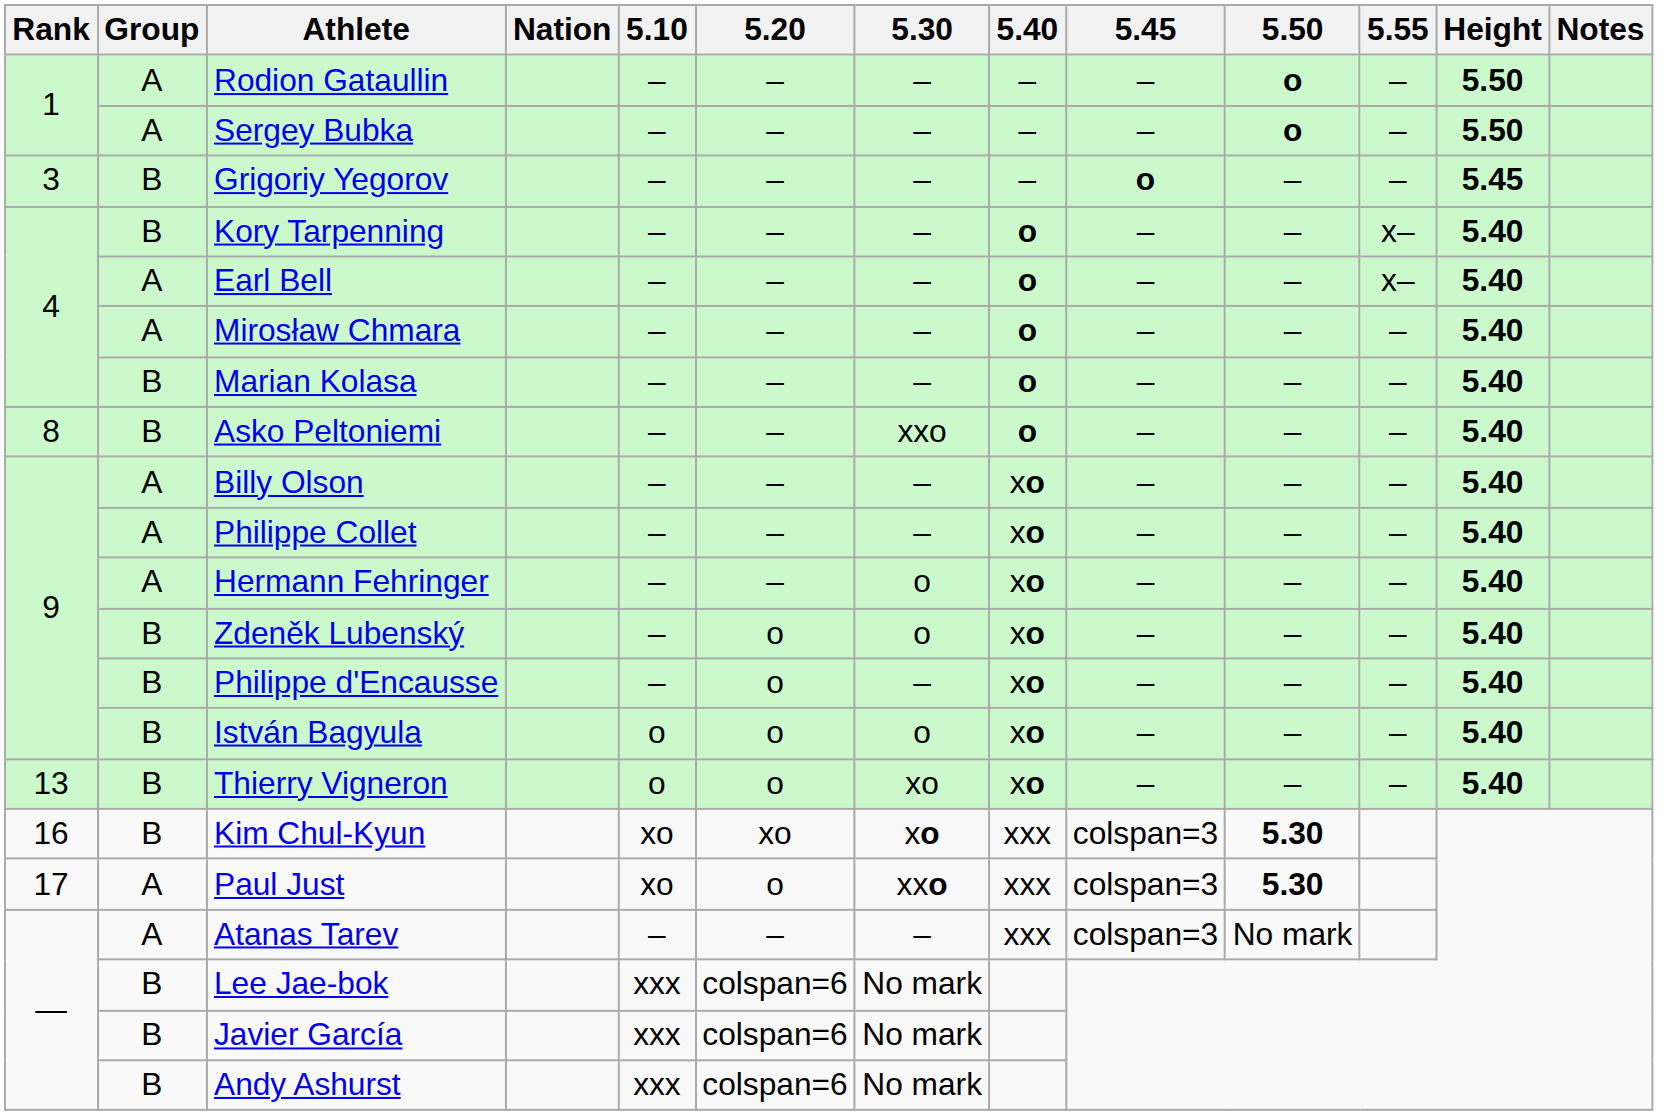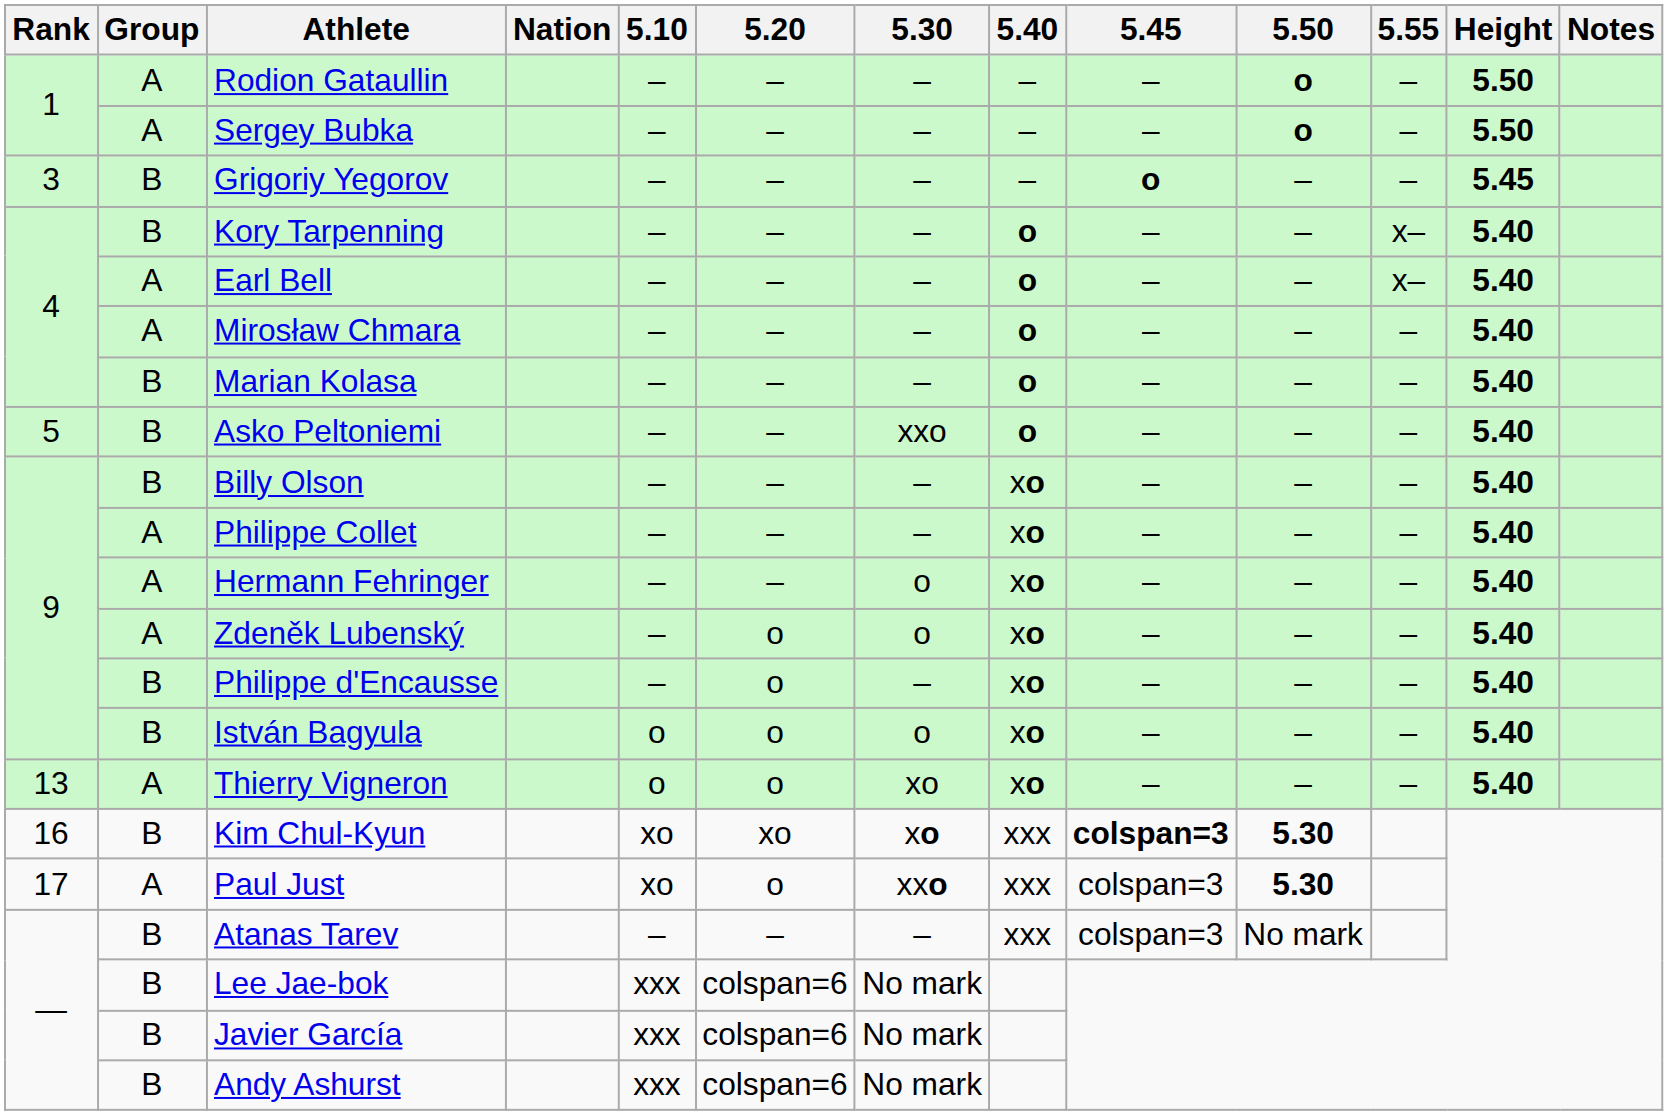(51, 431) 8 -> (51, 431) 5
(152, 481) A -> (152, 481) B
(152, 632) B -> (152, 632) A
(152, 783) B -> (152, 783) A
(1145, 833) normal -> (1151, 833) bold
(152, 933) A -> (152, 933) B
